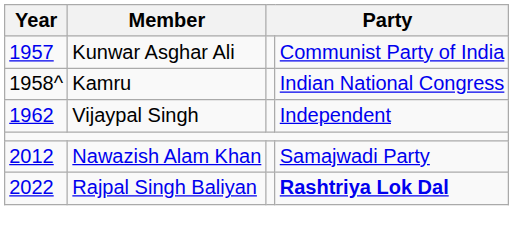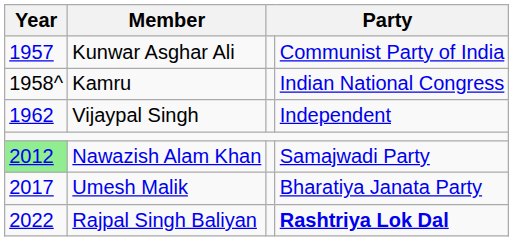(31, 156) no background -> (31, 156) lightgreen background
+ row: (130, 188)
